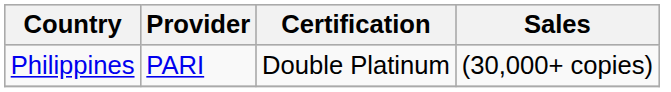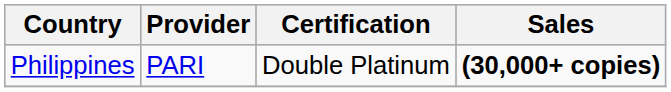(557, 65) normal -> (561, 65) bold
